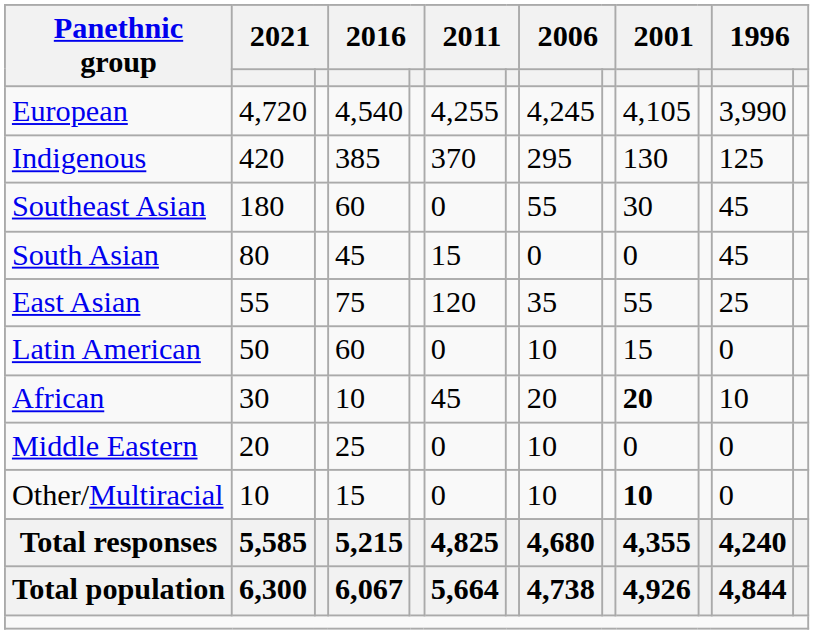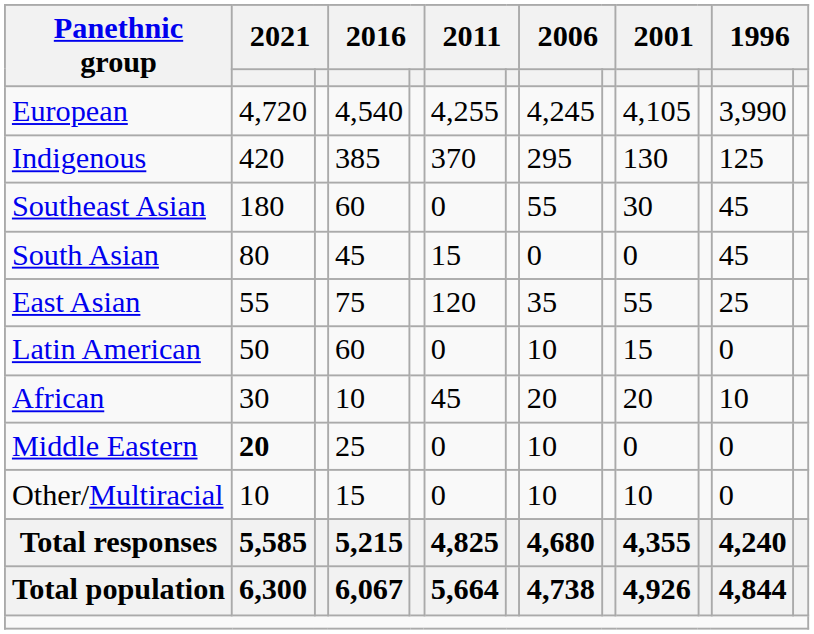(638, 398) bold -> (638, 398) normal
(254, 446) normal -> (254, 446) bold
(638, 494) bold -> (638, 494) normal
